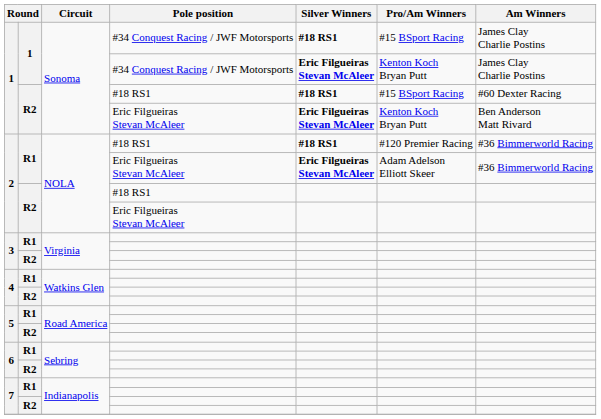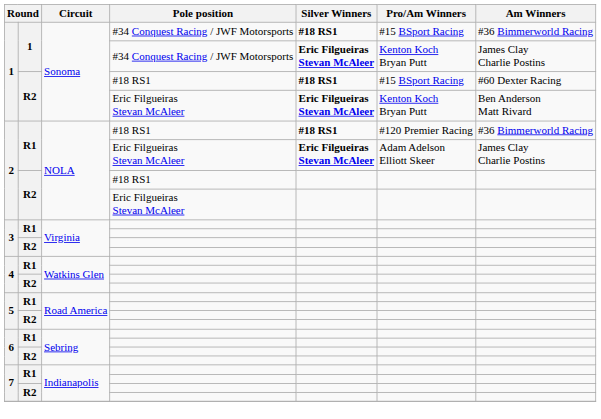(512, 37) James Clay Charlie Postins -> (536, 31) #36 Bimmerworld Racing
(536, 167) #36 Bimmerworld Racing -> (512, 154) James Clay Charlie Postins
